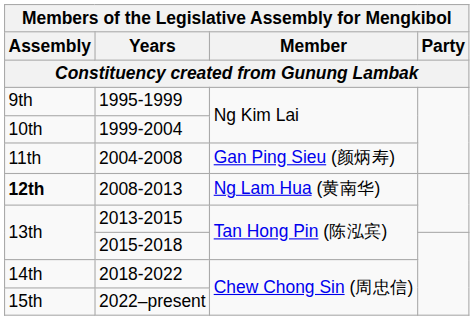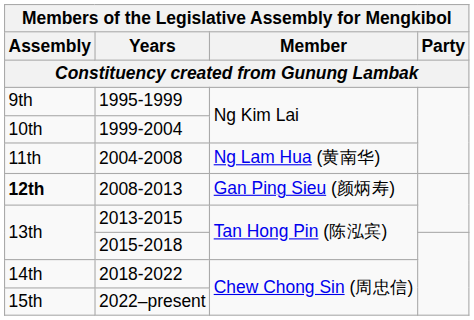(304, 157) Gan Ping Sieu (颜炳寿) -> (297, 157) Ng Lam Hua (黄南华)
(297, 188) Ng Lam Hua (黄南华) -> (304, 188) Gan Ping Sieu (颜炳寿)
